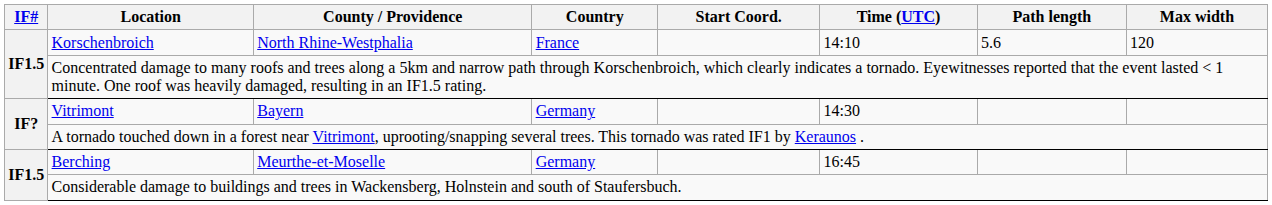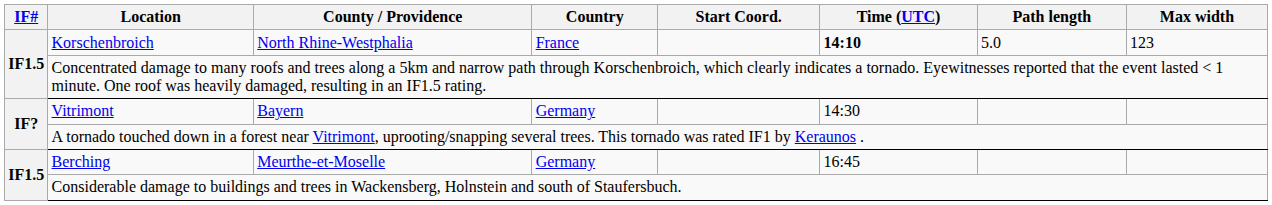(842, 42) normal -> (842, 42) bold
(991, 42) 5.6 -> (991, 42) 5.0
(1142, 42) 120 -> (1142, 42) 123
